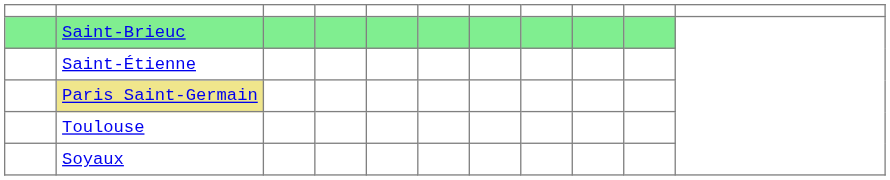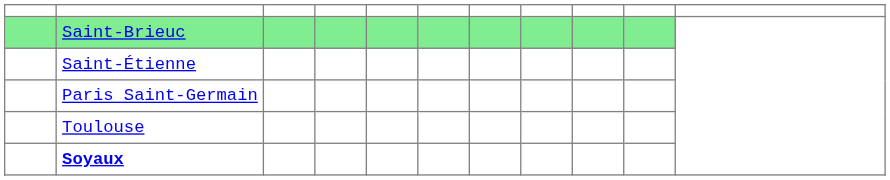(160, 96) khaki background -> (160, 96) no background
(93, 159) normal -> (93, 159) bold
